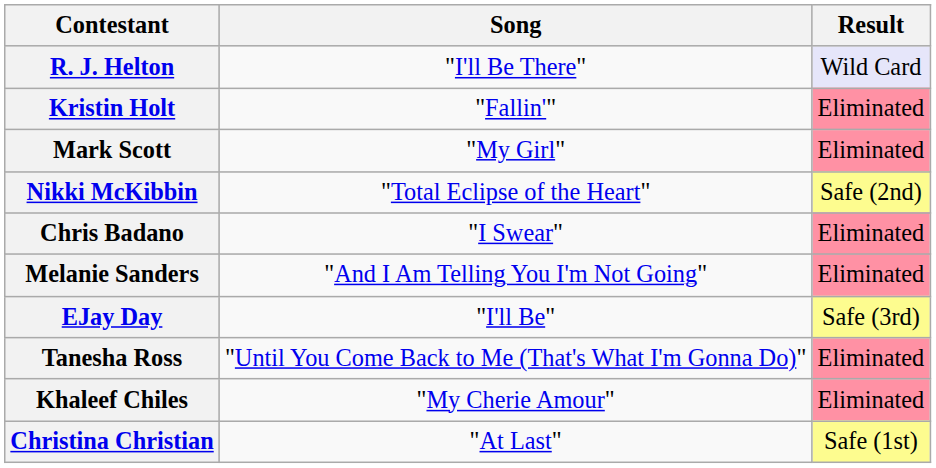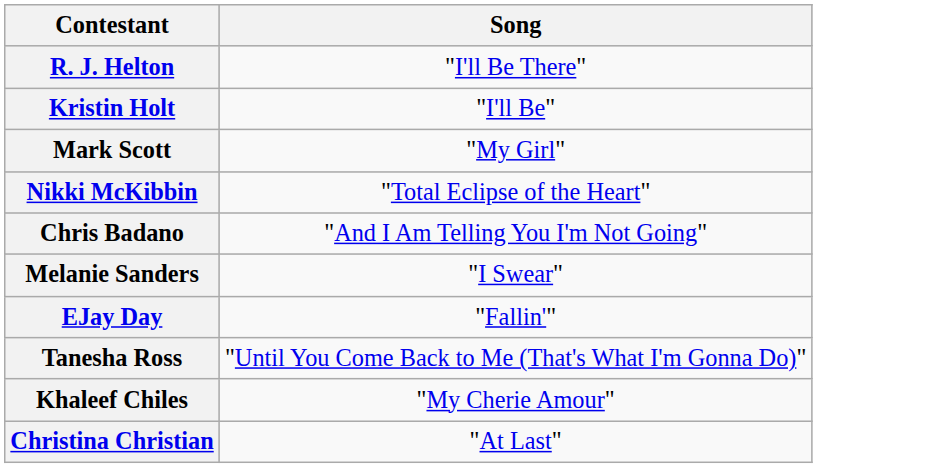- column: (871, 25)
(516, 108) "Fallin'" -> (516, 108) "I'll Be"
(516, 233) "I Swear" -> (516, 233) "And I Am Telling You I'm Not Going"
(516, 274) "And I Am Telling You I'm Not Going" -> (516, 274) "I Swear"
(516, 316) "I'll Be" -> (516, 316) "Fallin'"
